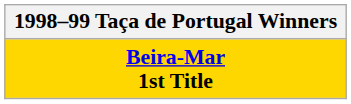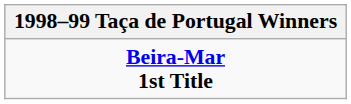(176, 68) gold background -> (176, 68) no background
